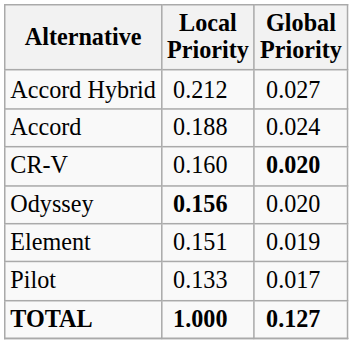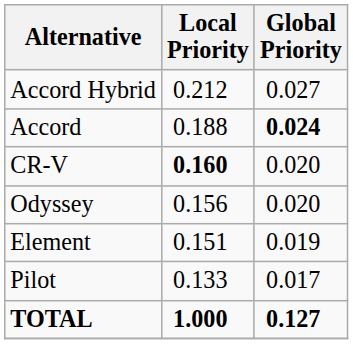(290, 127) normal -> (290, 127) bold
(197, 165) normal -> (197, 165) bold
(290, 165) bold -> (290, 165) normal
(197, 204) bold -> (197, 204) normal
